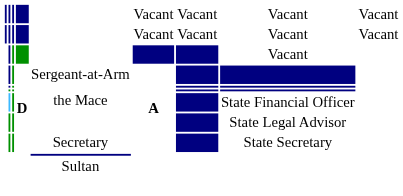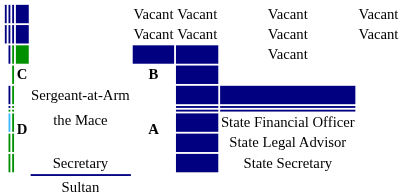+ row: (6, 75)
